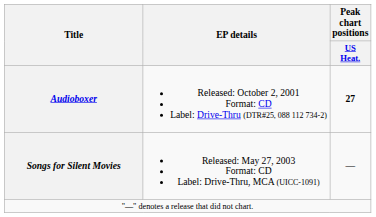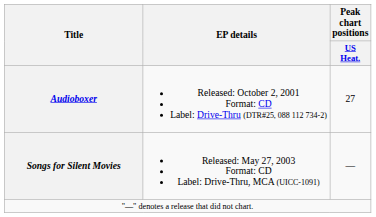(350, 99) bold -> (350, 99) normal
